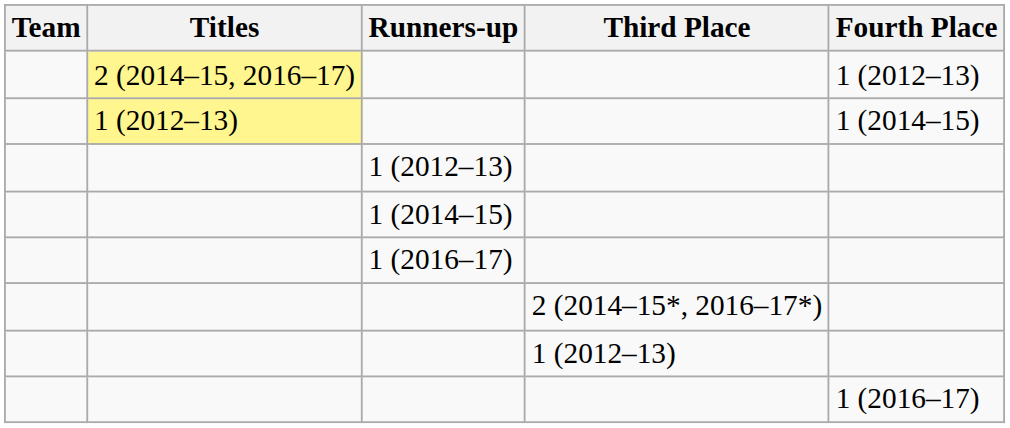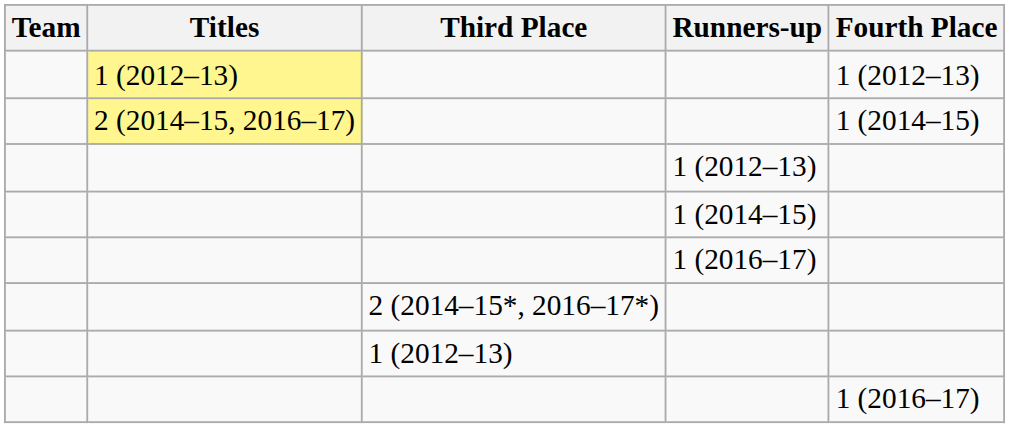columns swapped: (443, 27) <-> (677, 27)
(225, 74) 2 (2014–15, 2016–17) -> (166, 74) 1 (2012–13)
(166, 120) 1 (2012–13) -> (225, 120) 2 (2014–15, 2016–17)
